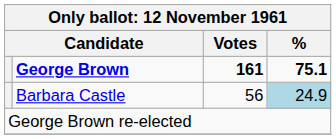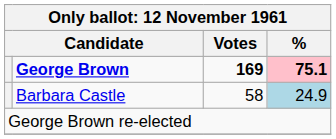(250, 70) 161 -> (250, 70) 169
(311, 70) no background -> (311, 70) pink background
(254, 96) 56 -> (254, 96) 58
